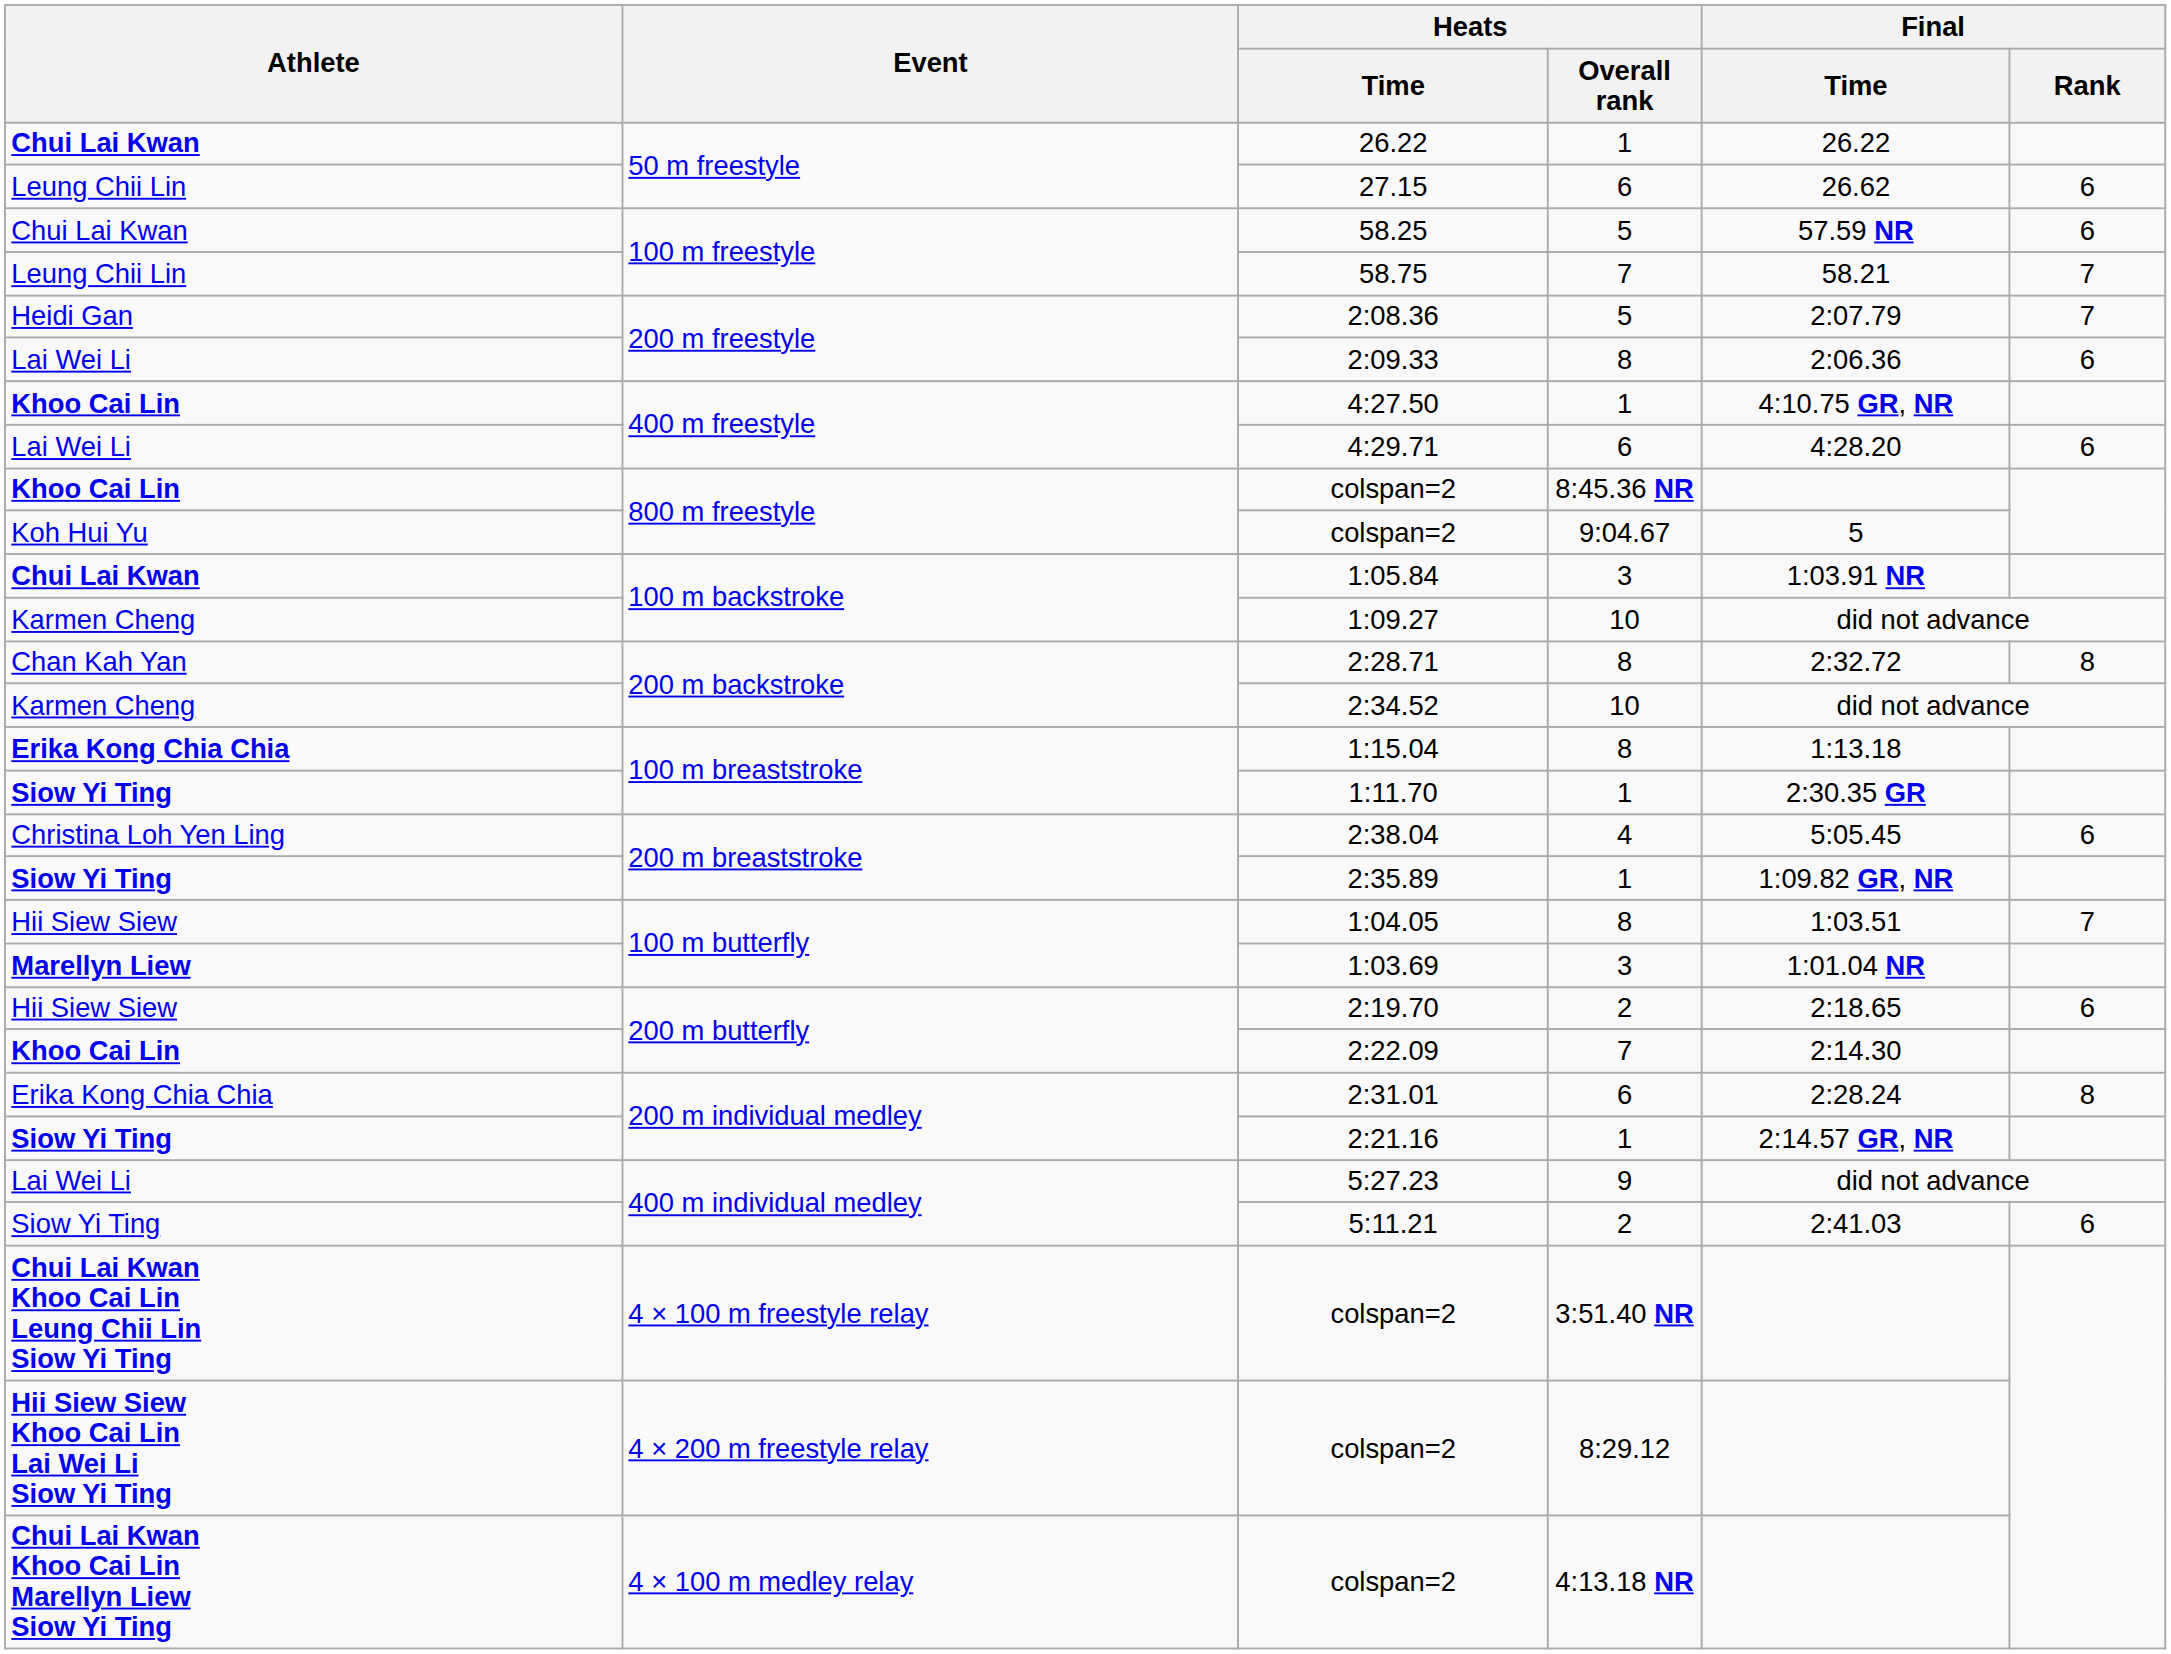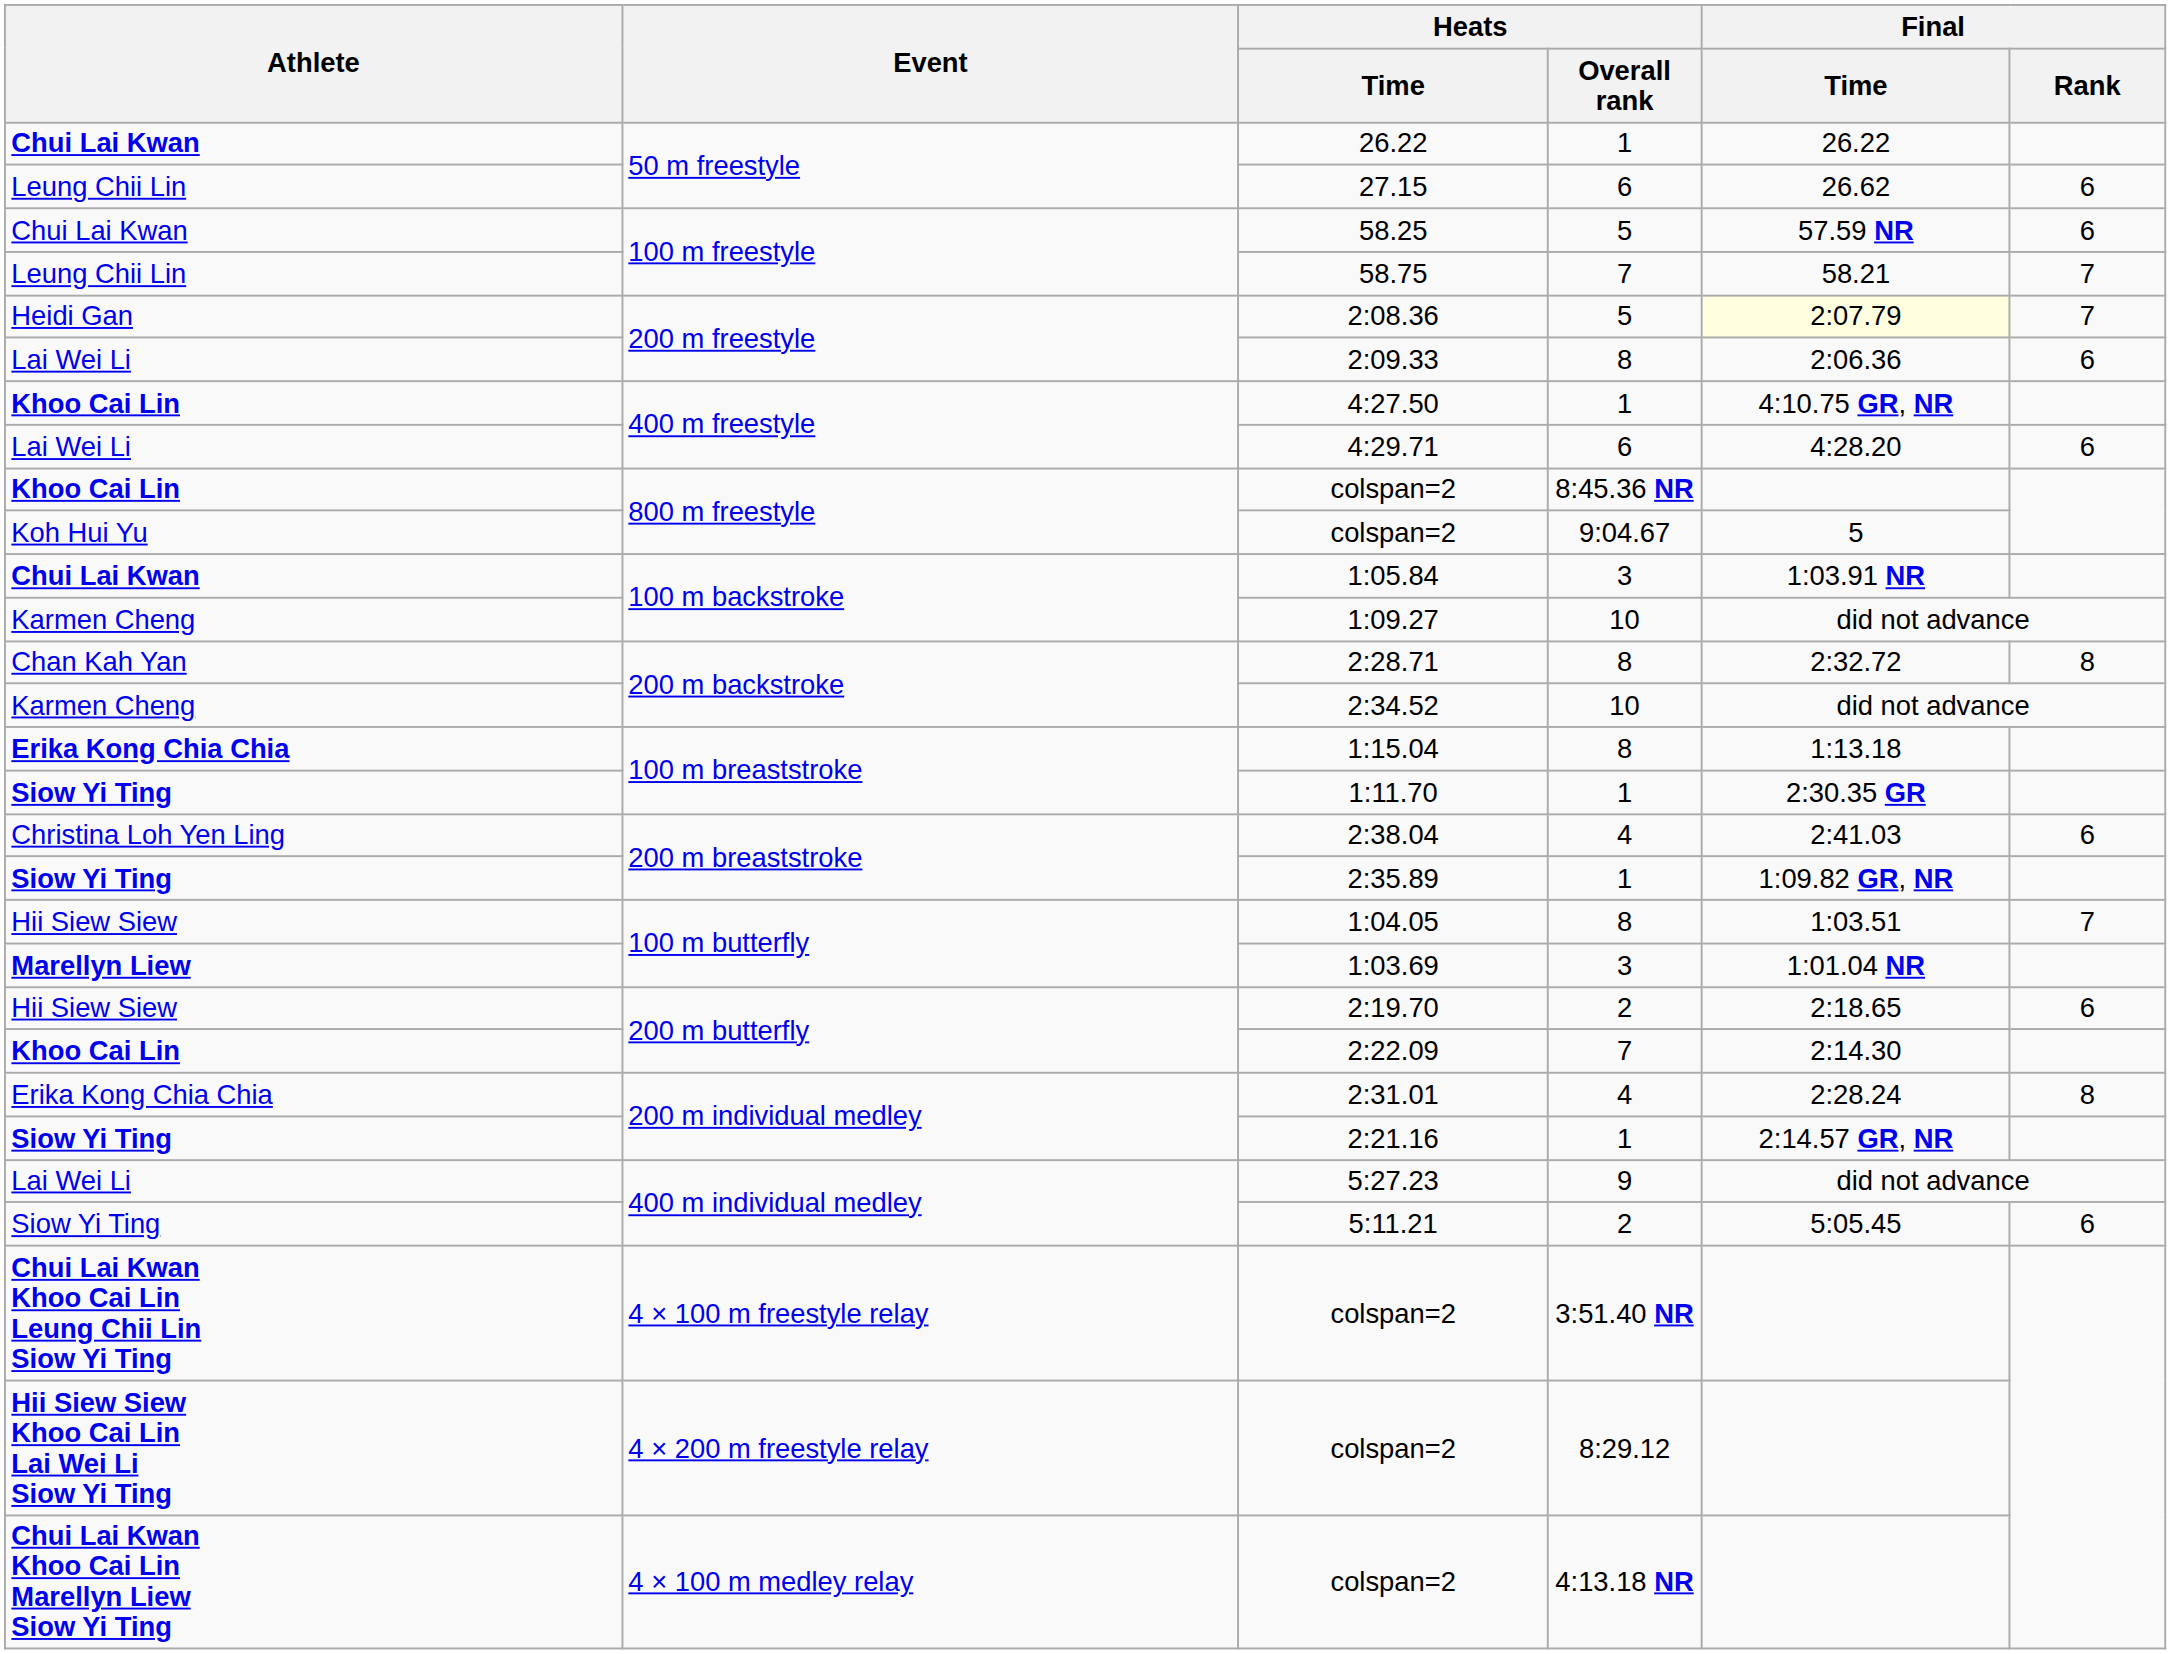(1856, 317) no background -> (1856, 317) lightyellow background
(1856, 835) 5:05.45 -> (1856, 835) 2:41.03
(1625, 1095) 6 -> (1625, 1095) 4
(1856, 1224) 2:41.03 -> (1856, 1224) 5:05.45
